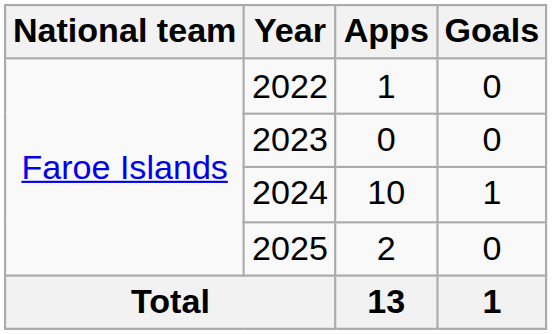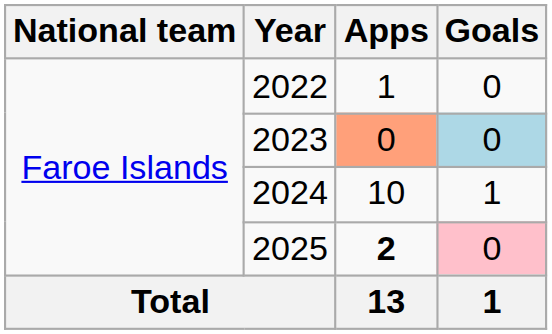(386, 139) no background -> (386, 139) lightsalmon background
(492, 139) no background -> (492, 139) lightblue background
(386, 247) normal -> (386, 247) bold
(492, 247) no background -> (492, 247) pink background
